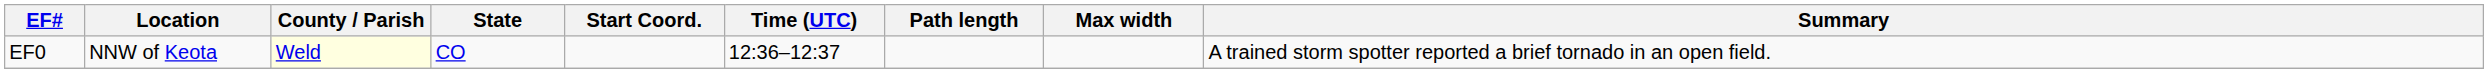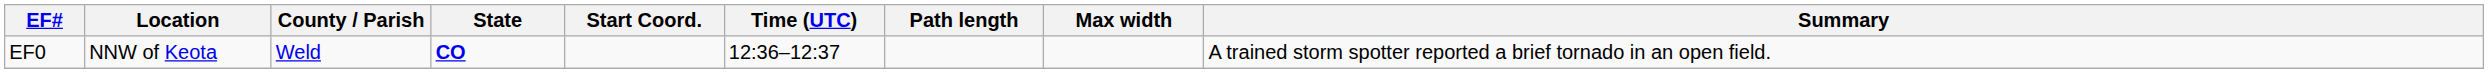(298, 52) lightyellow background -> (298, 52) no background
(451, 52) normal -> (451, 52) bold
